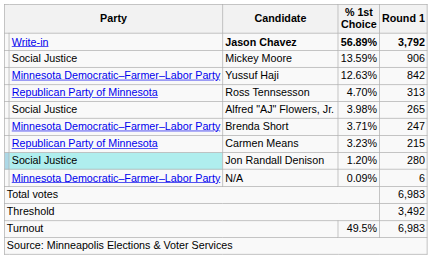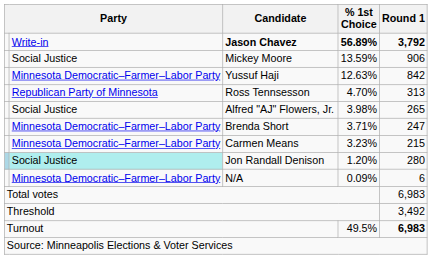(85, 144) Republican Party of Minnesota -> (116, 144) Minnesota Democratic–Farmer–Labor Party
(411, 229) normal -> (411, 229) bold
